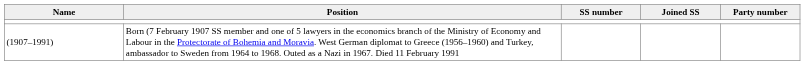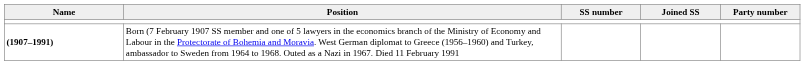(30, 42) normal -> (30, 42) bold
